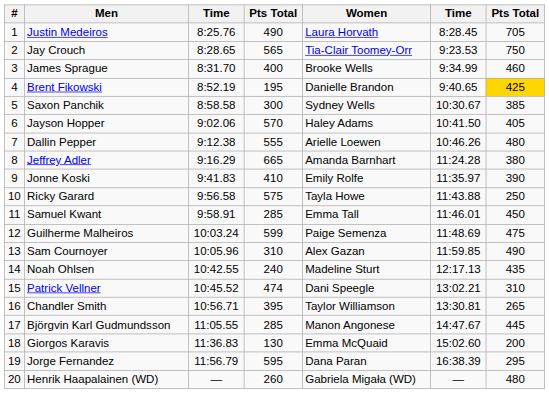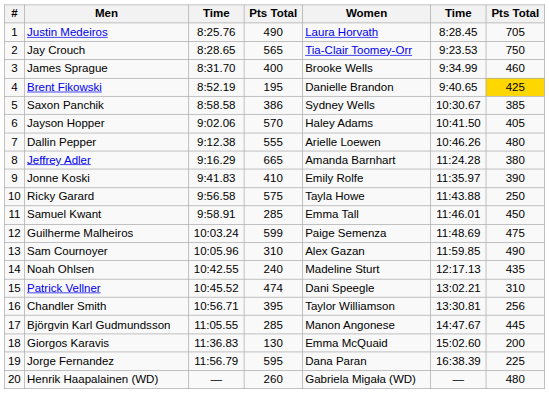(273, 105) 300 -> (273, 105) 386
(515, 306) 265 -> (515, 306) 256
(515, 361) 295 -> (515, 361) 225
